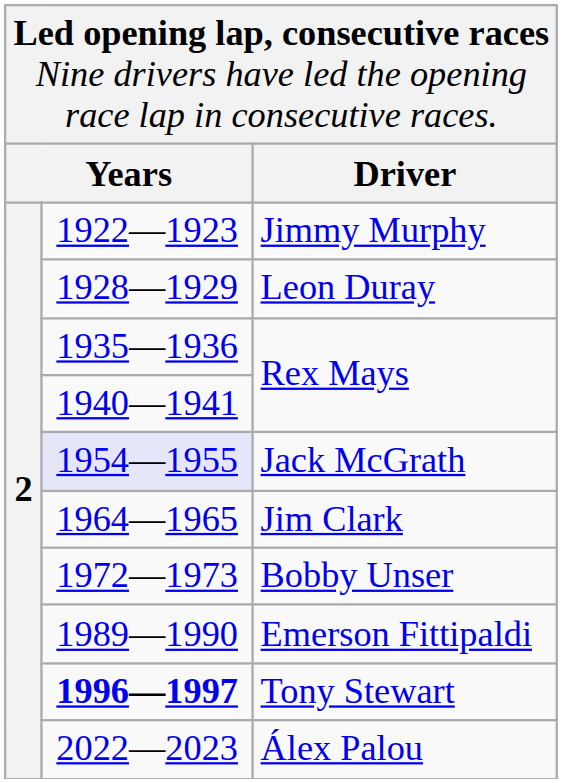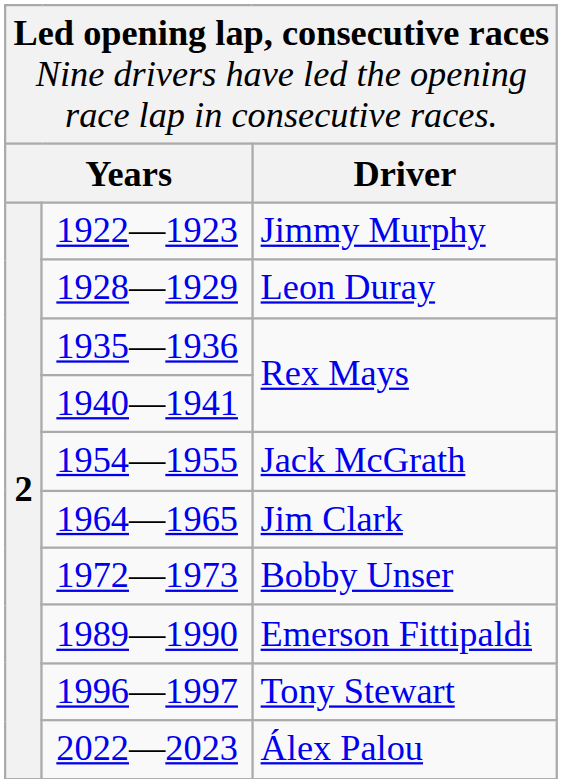(147, 460) lavender background -> (147, 460) no background
(147, 691) bold -> (147, 691) normal
